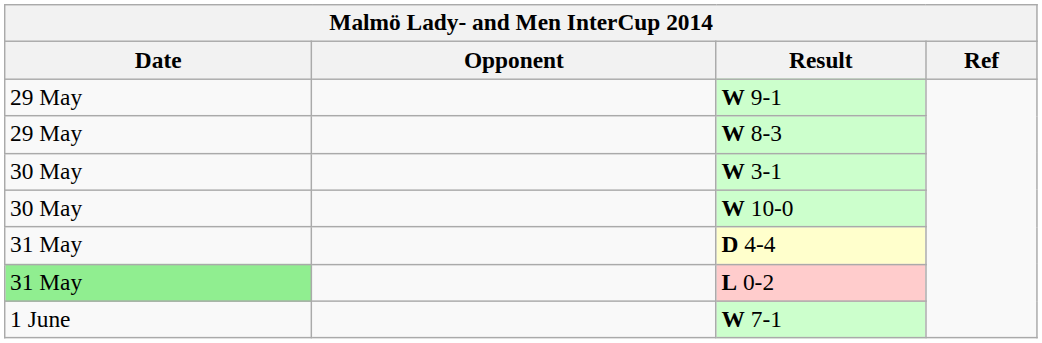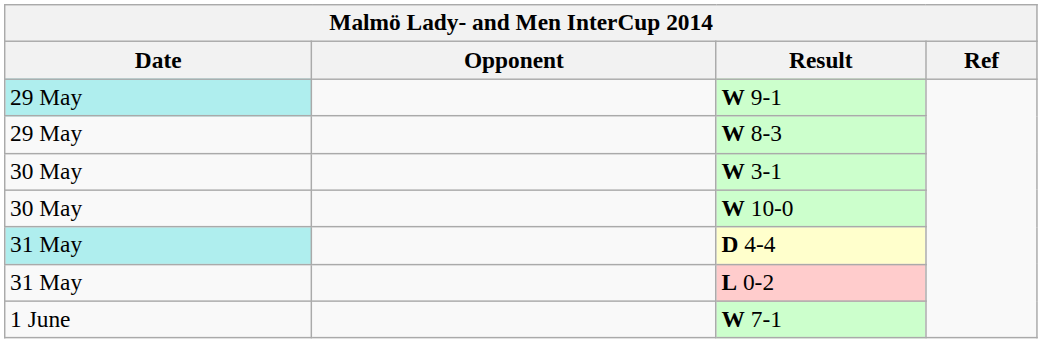(46, 97) no background -> (46, 97) paleturquoise background
(46, 245) no background -> (46, 245) paleturquoise background
(46, 282) lightgreen background -> (46, 282) no background
